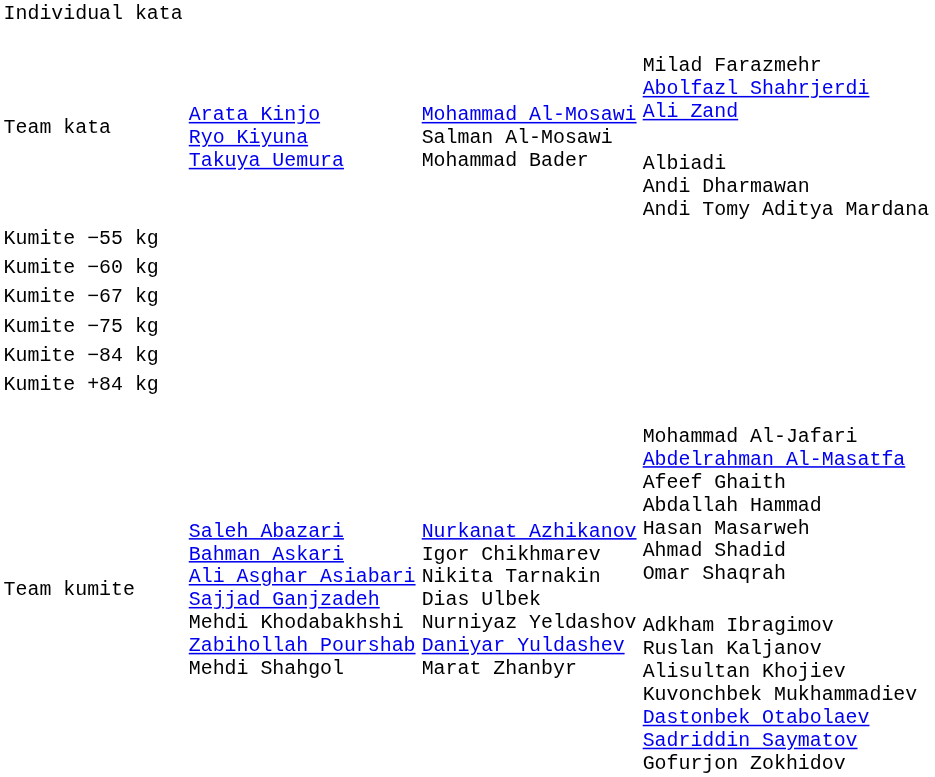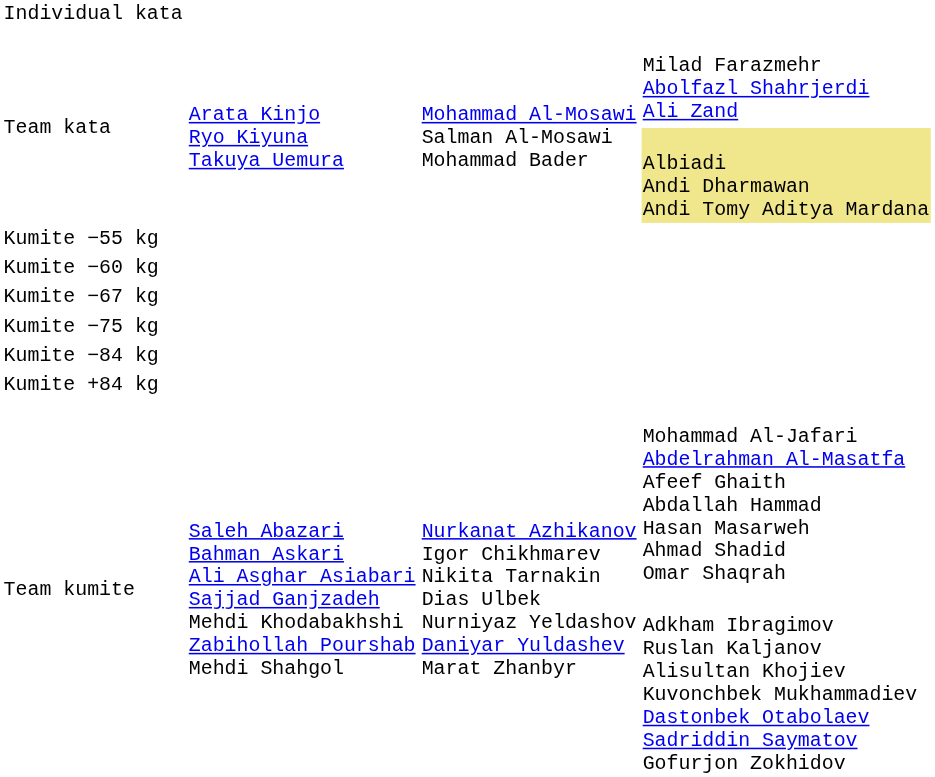(786, 187) no background -> (786, 187) khaki background
